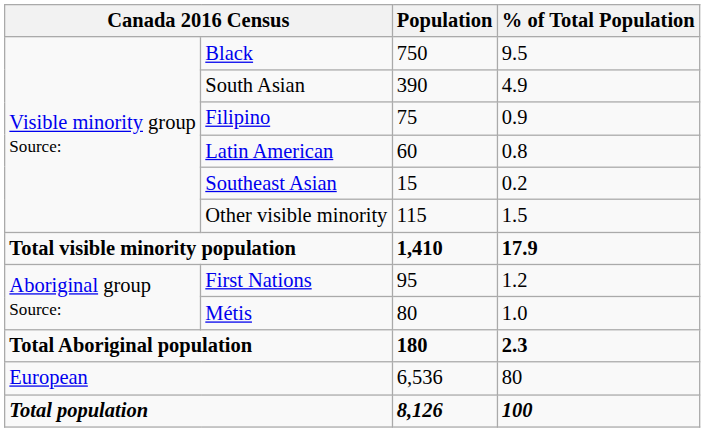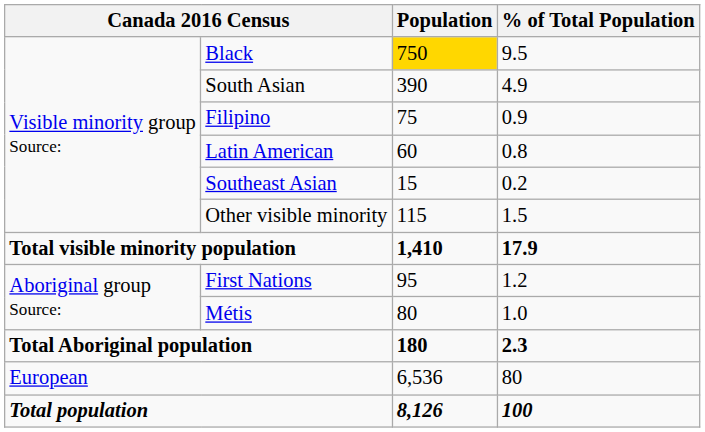(412, 53) no background -> (412, 53) gold background
